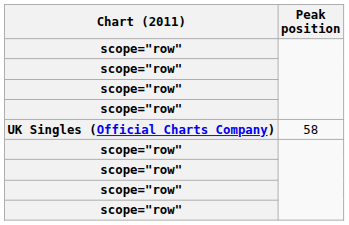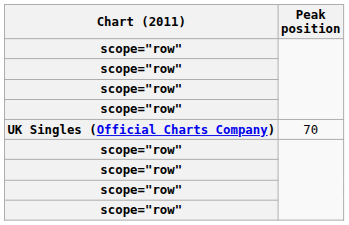(311, 129) 58 -> (311, 129) 70
